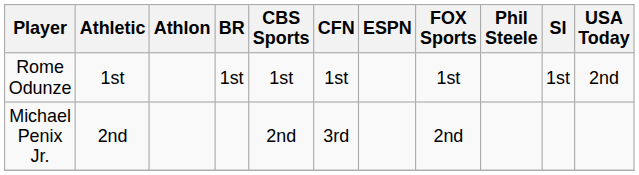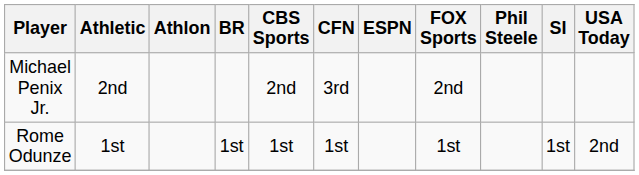rows swapped: (40, 136) <-> (40, 77)
